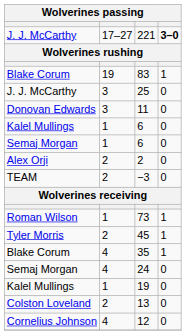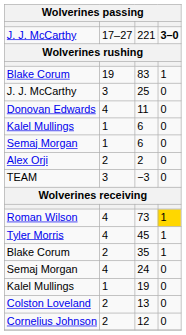(105, 109) 3 -> (105, 109) 4
(105, 178) 2 -> (105, 178) 3
(105, 217) 1 -> (105, 217) 4
(163, 217) no background -> (163, 217) gold background
(105, 235) 2 -> (105, 235) 4
(105, 252) 4 -> (105, 252) 2
(105, 321) 4 -> (105, 321) 2
